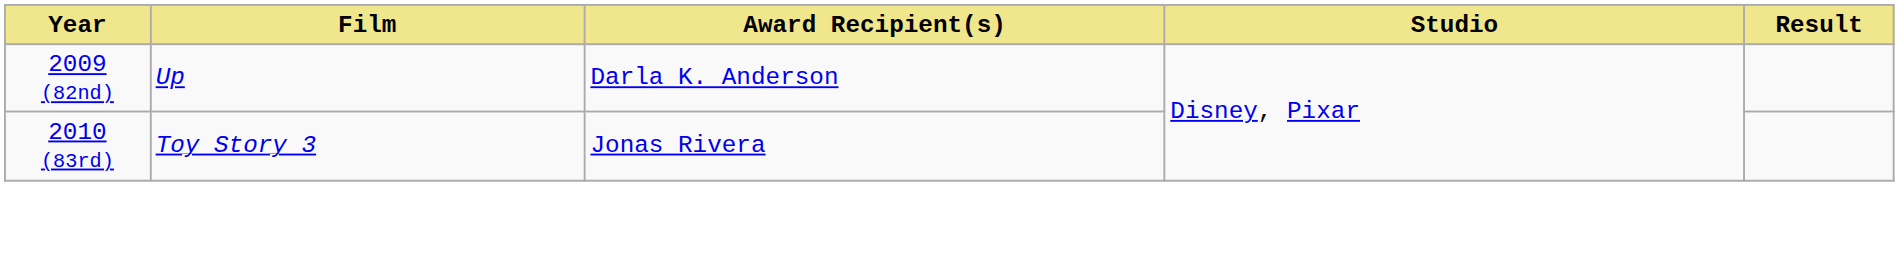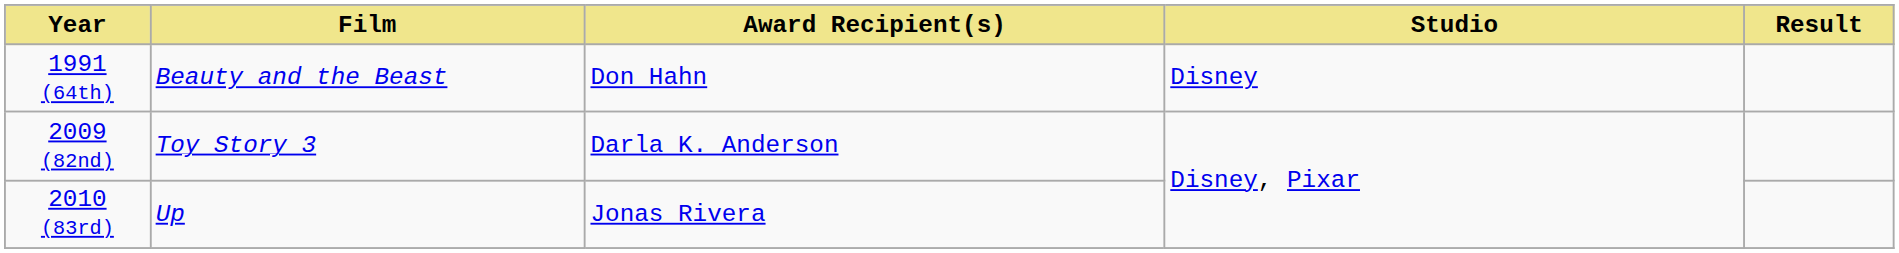+ row: (77, 77)
(170, 78) Up -> (236, 146) Toy Story 3
(236, 146) Toy Story 3 -> (170, 214) Up
